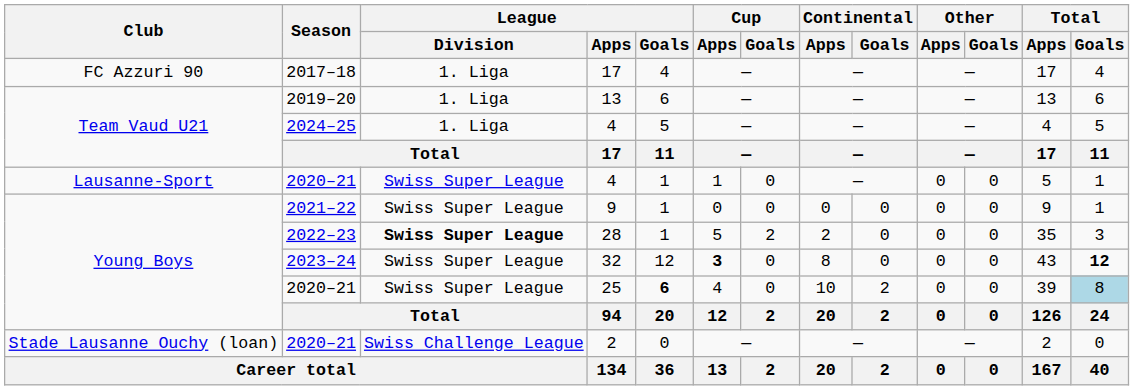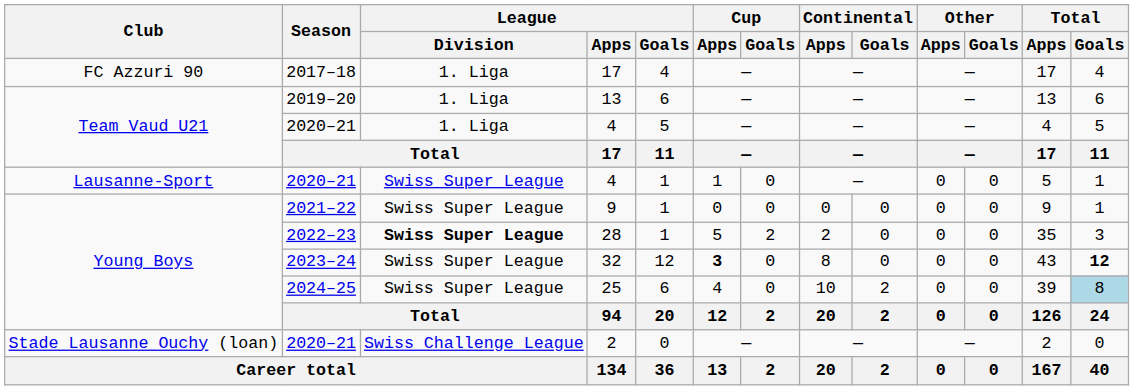(321, 127) 2024–25 -> (321, 127) 2020–21
(321, 289) 2020–21 -> (321, 289) 2024–25
(664, 289) bold -> (664, 289) normal
